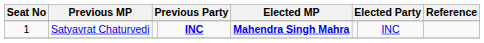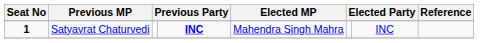(26, 29) normal -> (26, 29) bold
(291, 29) bold -> (288, 29) normal
